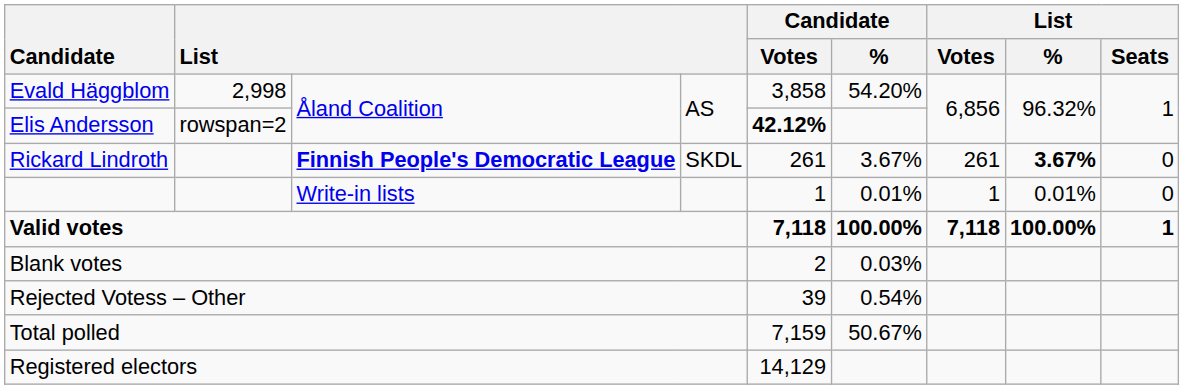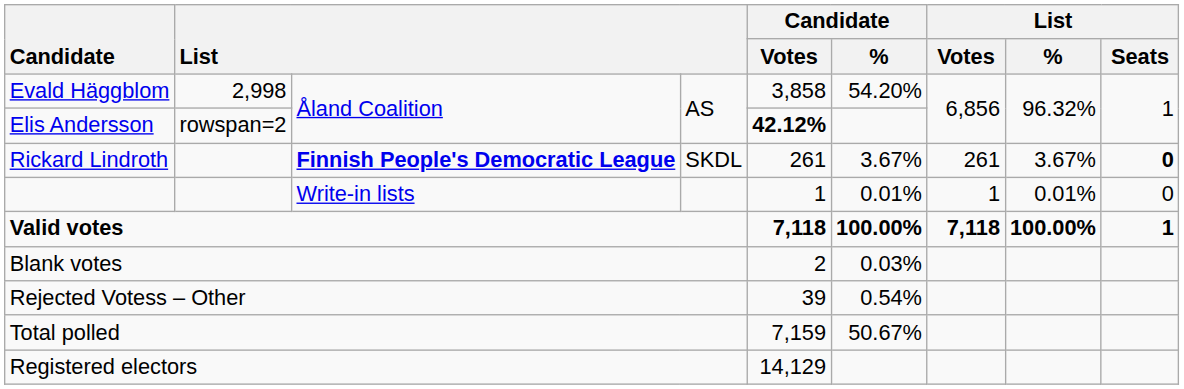(1065, 159) bold -> (1065, 159) normal
(1168, 159) normal -> (1168, 159) bold
